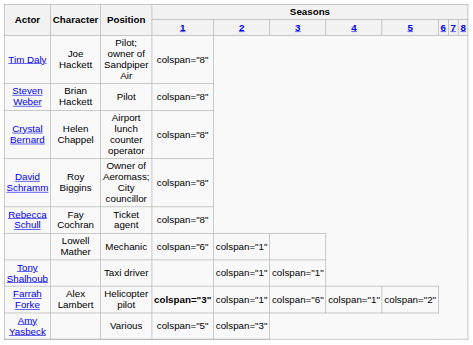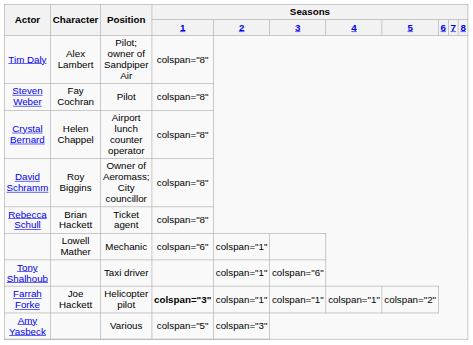(76, 59) Joe Hackett -> (76, 59) Alex Lambert
(76, 97) Brian Hackett -> (76, 97) Fay Cochran
(76, 220) Fay Cochran -> (76, 220) Brian Hackett
(298, 273) colspan="1" -> (298, 273) colspan="6"
(76, 299) Alex Lambert -> (76, 299) Joe Hackett
(298, 299) colspan="6" -> (298, 299) colspan="1"
